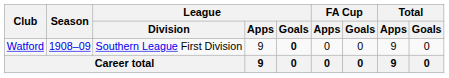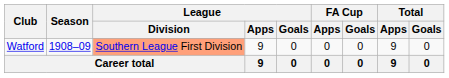(169, 47) no background -> (169, 47) lightsalmon background
(294, 47) bold -> (294, 47) normal
